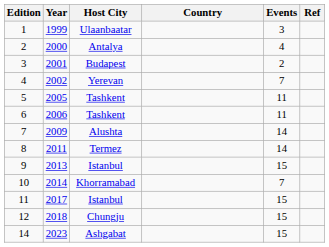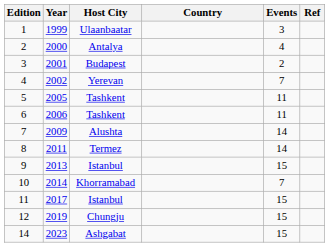(56, 217) 2018 -> (56, 217) 2019
